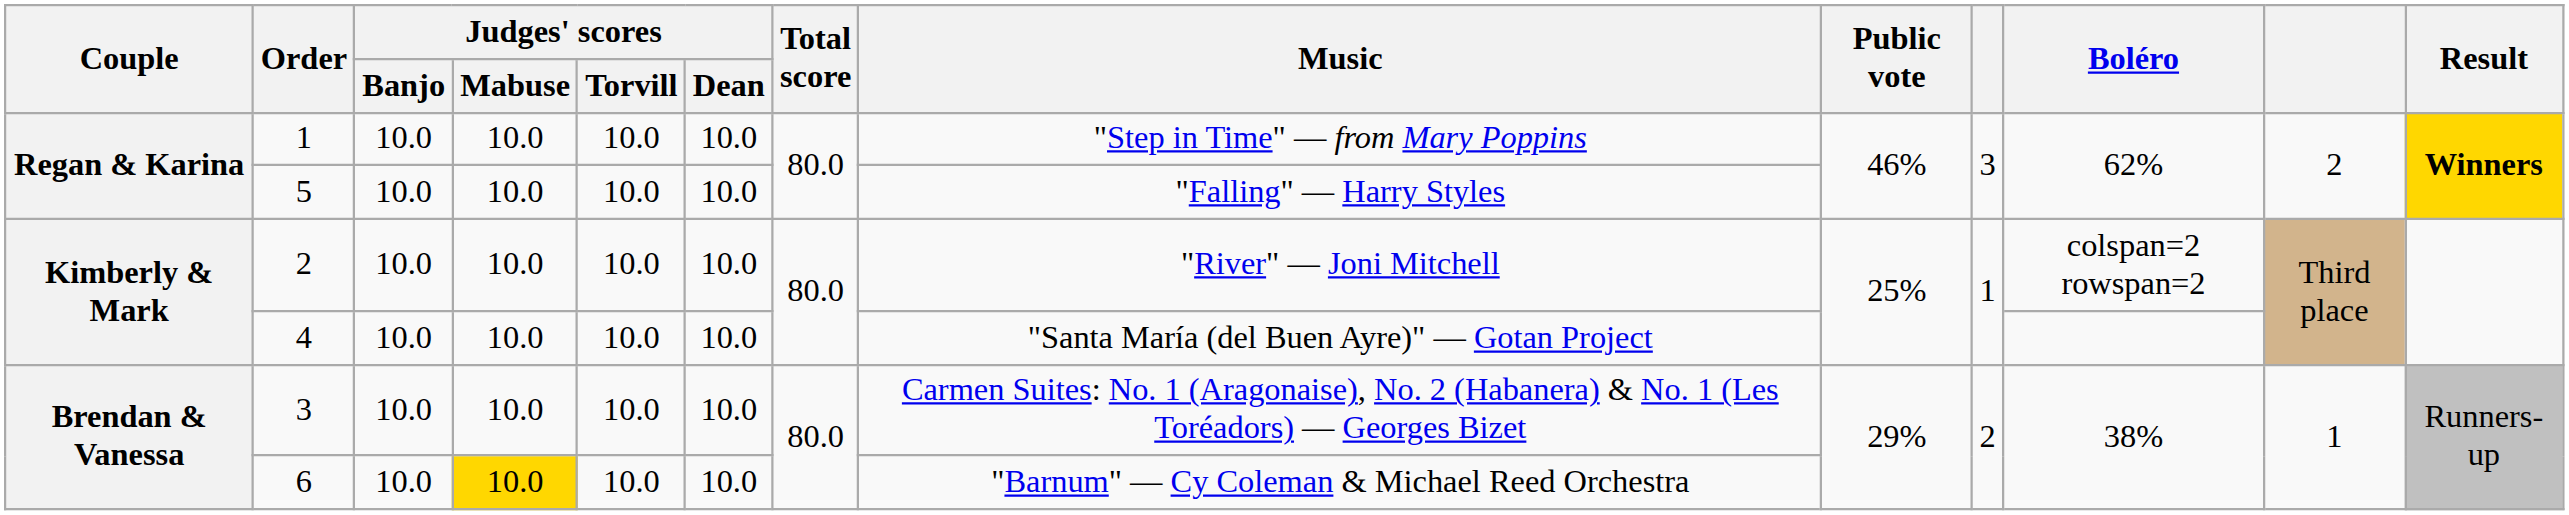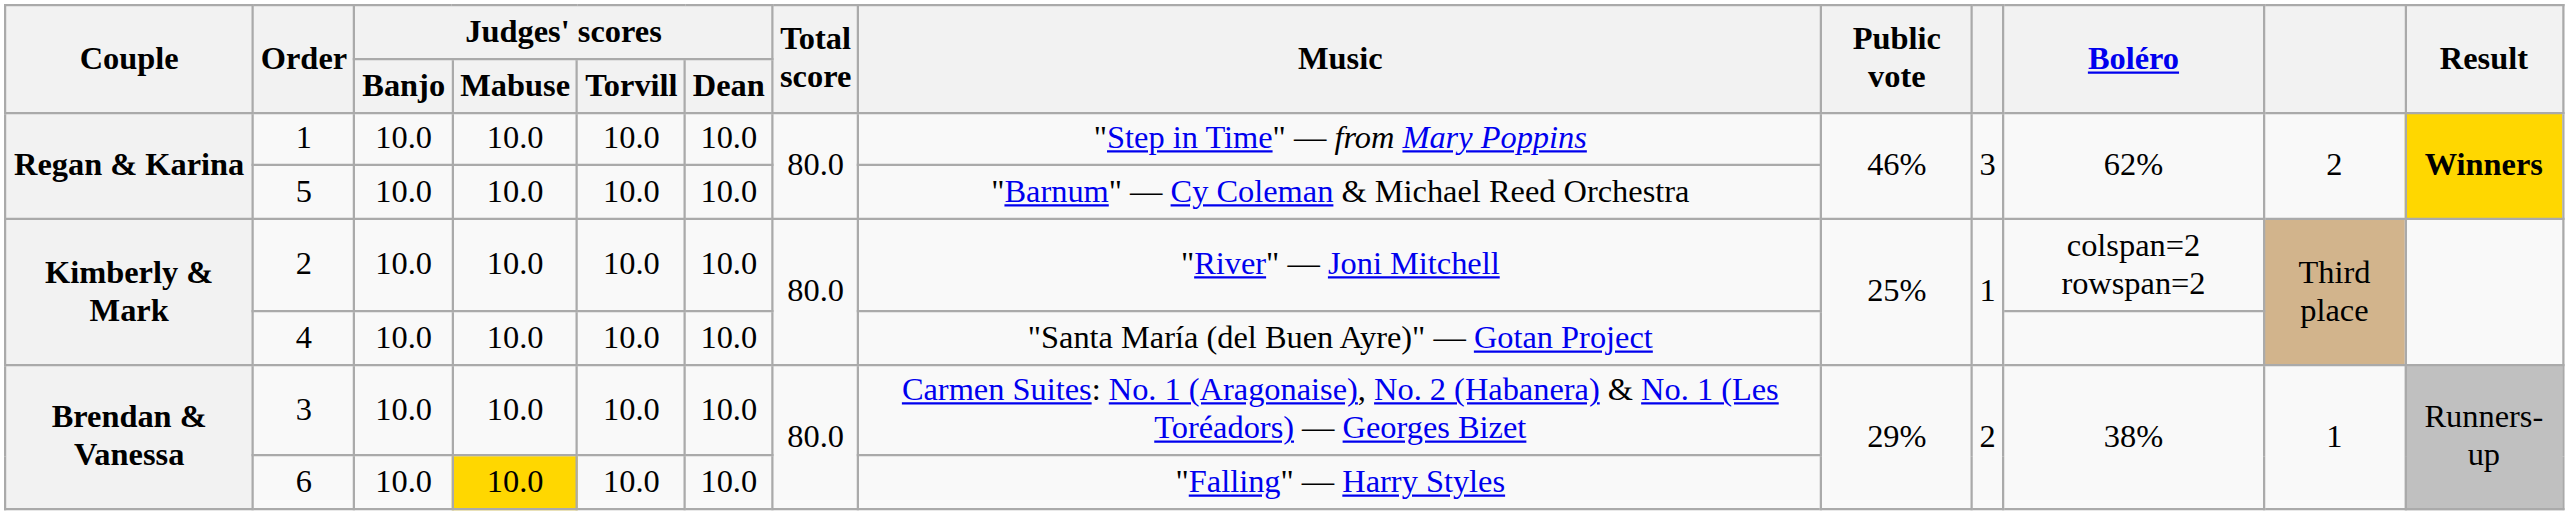(1340, 191) "Falling" — Harry Styles -> (1340, 191) "Barnum" — Cy Coleman & Michael Reed Orchestra
(1340, 482) "Barnum" — Cy Coleman & Michael Reed Orchestra -> (1340, 482) "Falling" — Harry Styles
